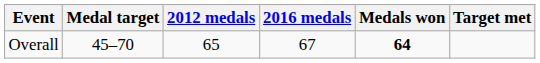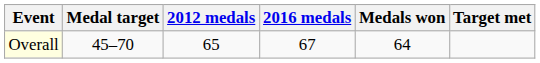(34, 44) no background -> (34, 44) lightyellow background
(402, 44) bold -> (402, 44) normal
